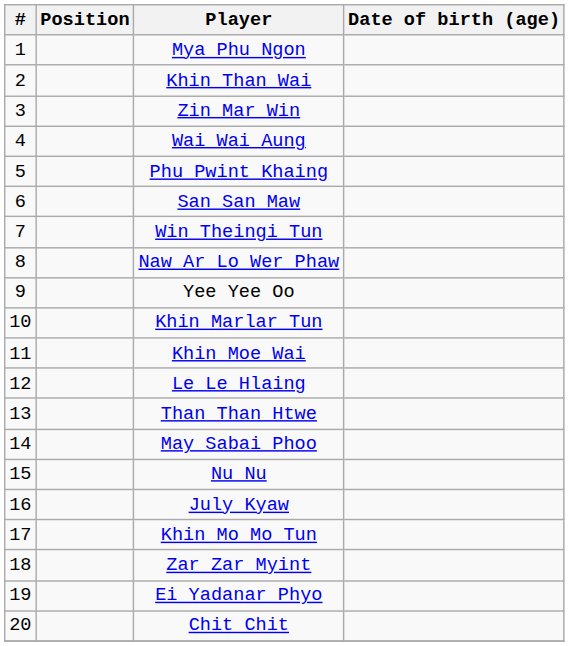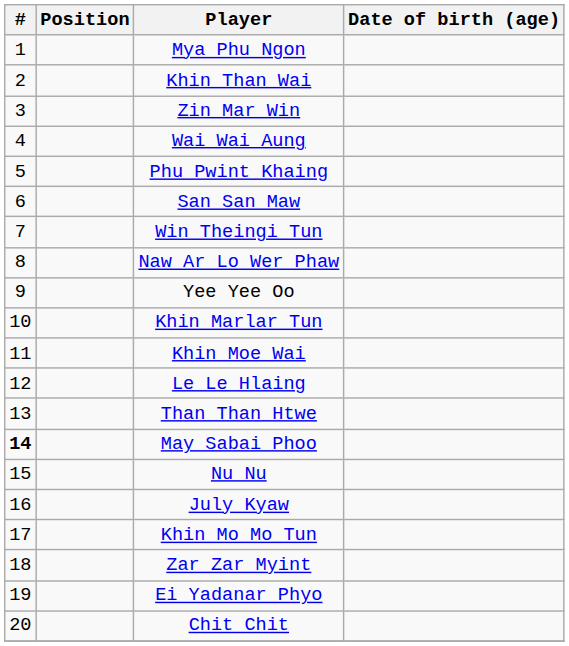(20, 444) normal -> (20, 444) bold
